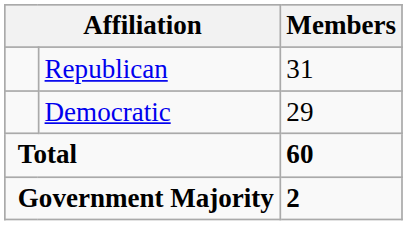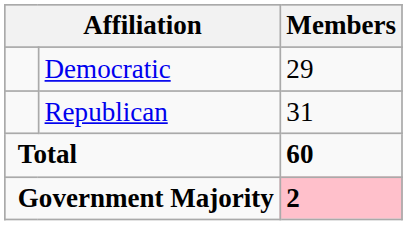rows swapped: (108, 111) <-> (106, 68)
(293, 197) no background -> (293, 197) pink background
